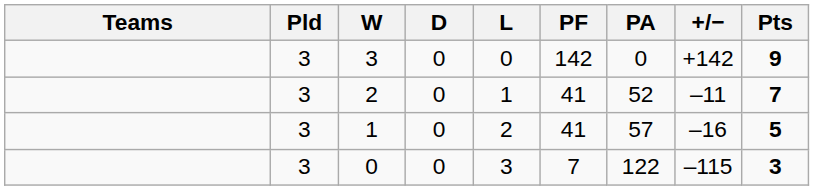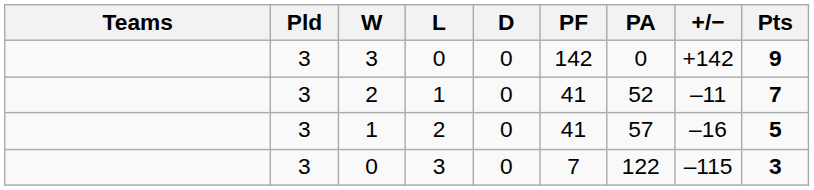columns swapped: (439, 22) <-> (506, 22)
